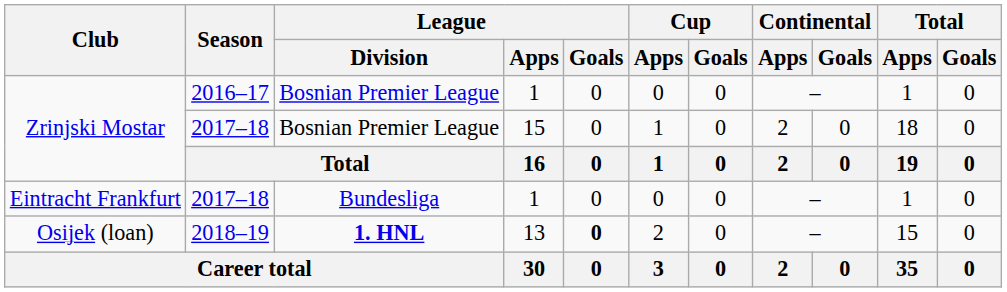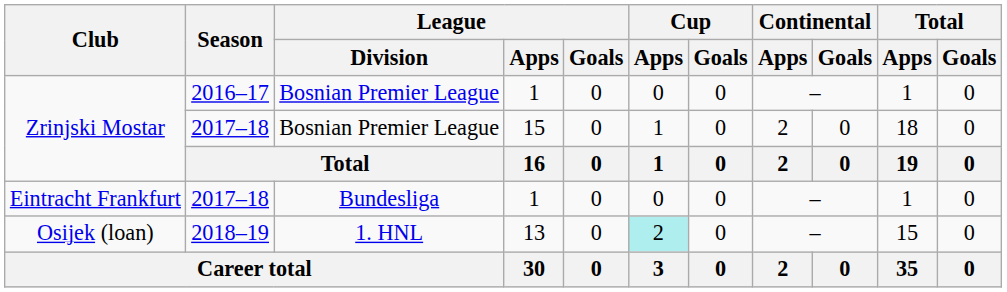(389, 233) bold -> (389, 233) normal
(596, 233) bold -> (596, 233) normal
(658, 233) no background -> (658, 233) paleturquoise background
